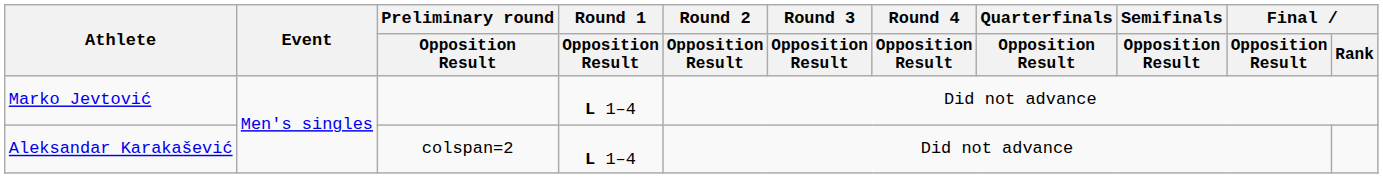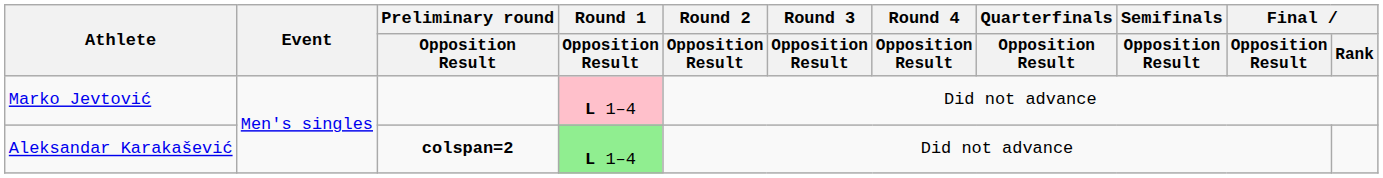(610, 110) no background -> (610, 110) pink background
(468, 149) normal -> (468, 149) bold
(610, 159) no background -> (610, 159) lightgreen background
